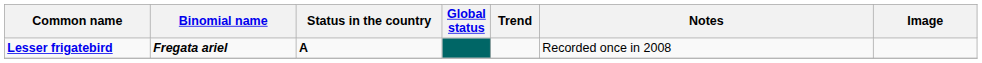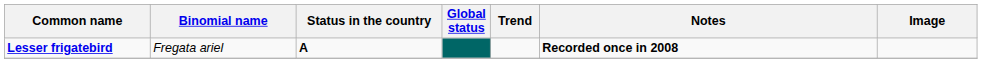(190, 48) bold -> (188, 48) normal
(607, 48) normal -> (610, 48) bold
